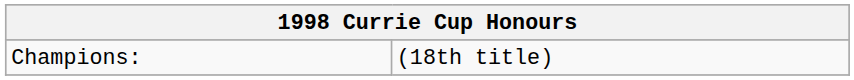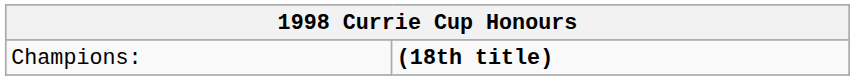(475, 58) normal -> (475, 58) bold
